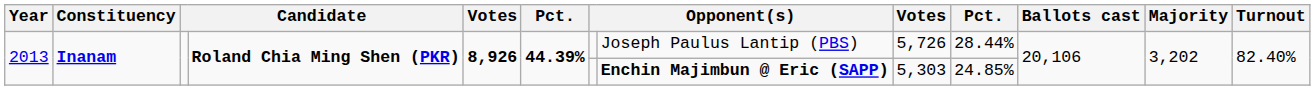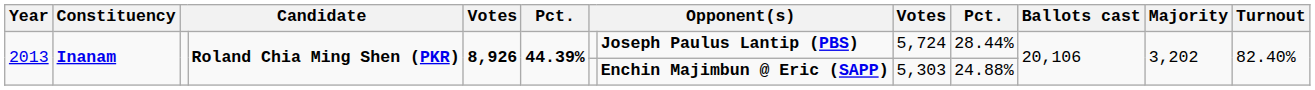(730, 45) normal -> (730, 45) bold
(921, 45) 5,726 -> (921, 45) 5,724
(984, 71) 24.85% -> (984, 71) 24.88%
